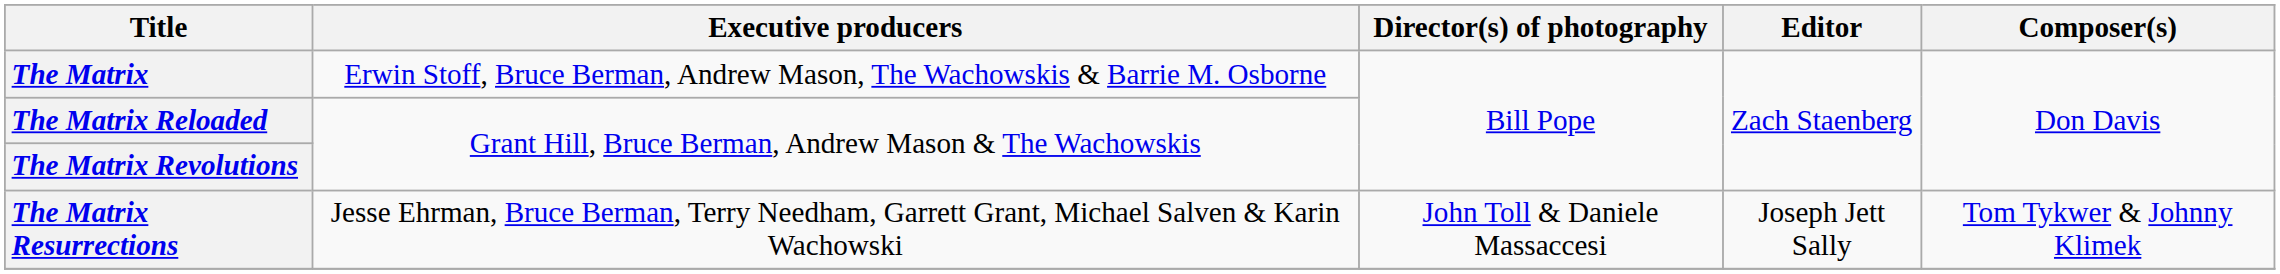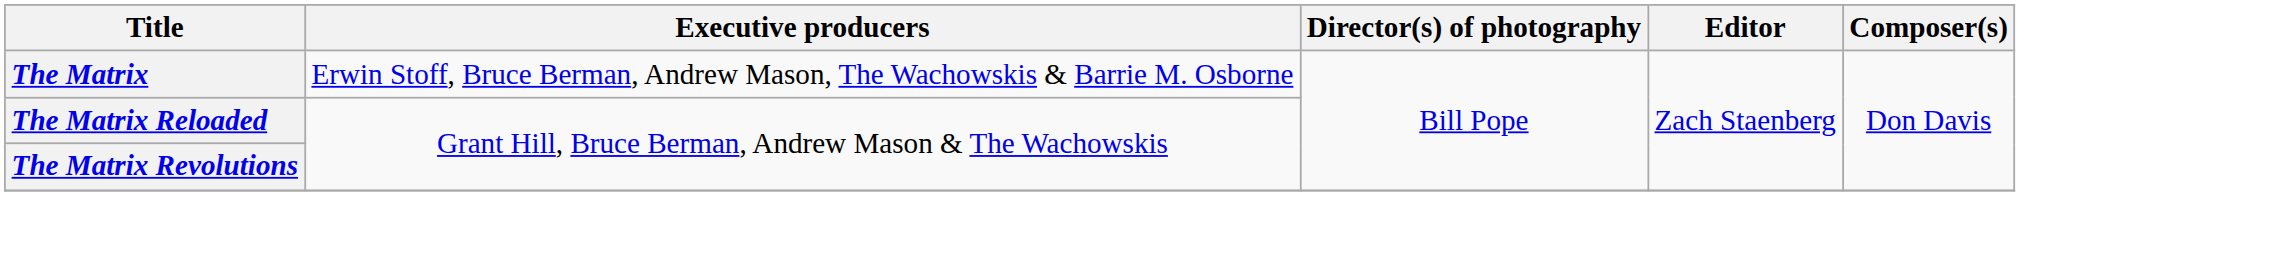- row: (95, 228)
